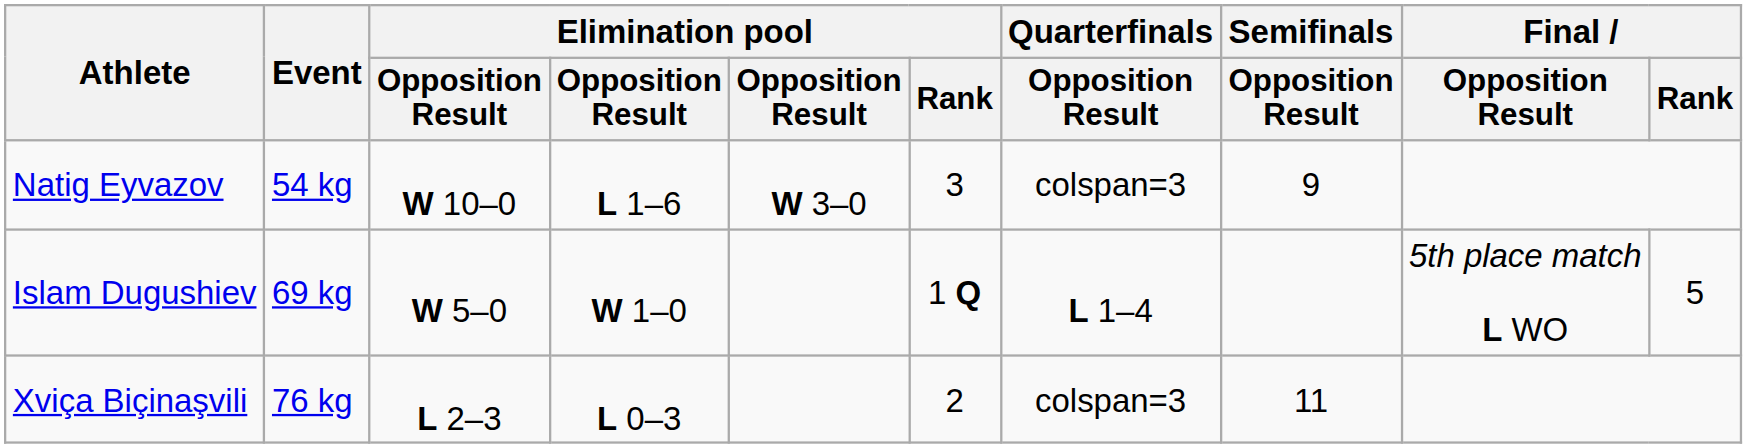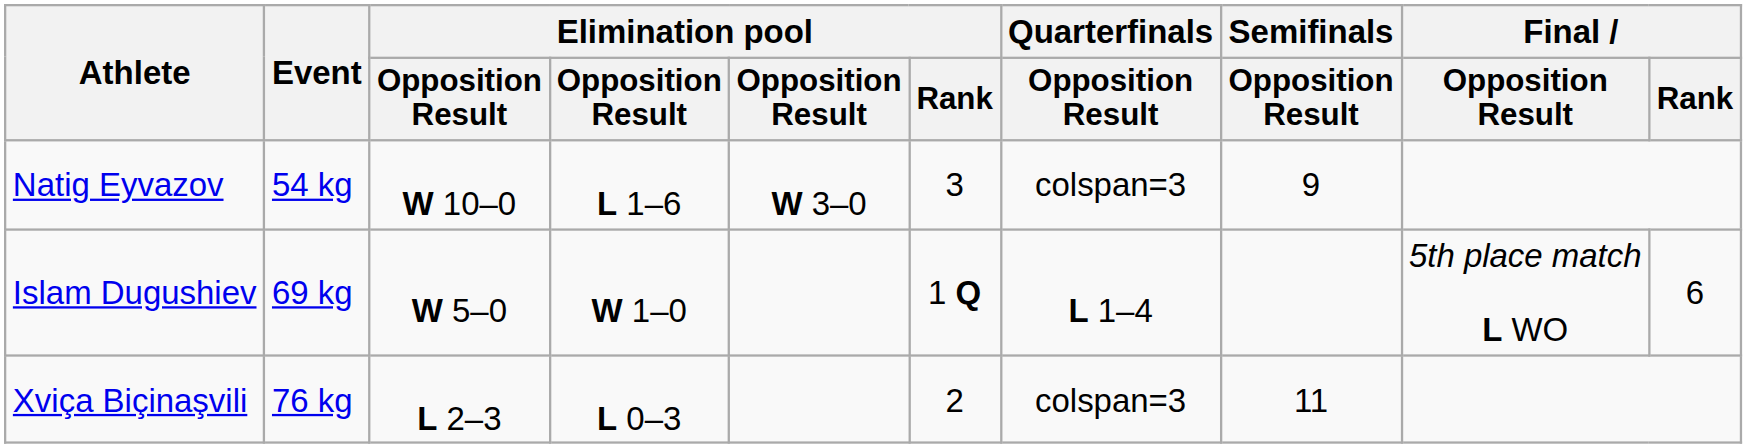(1695, 293) 5 -> (1695, 293) 6
